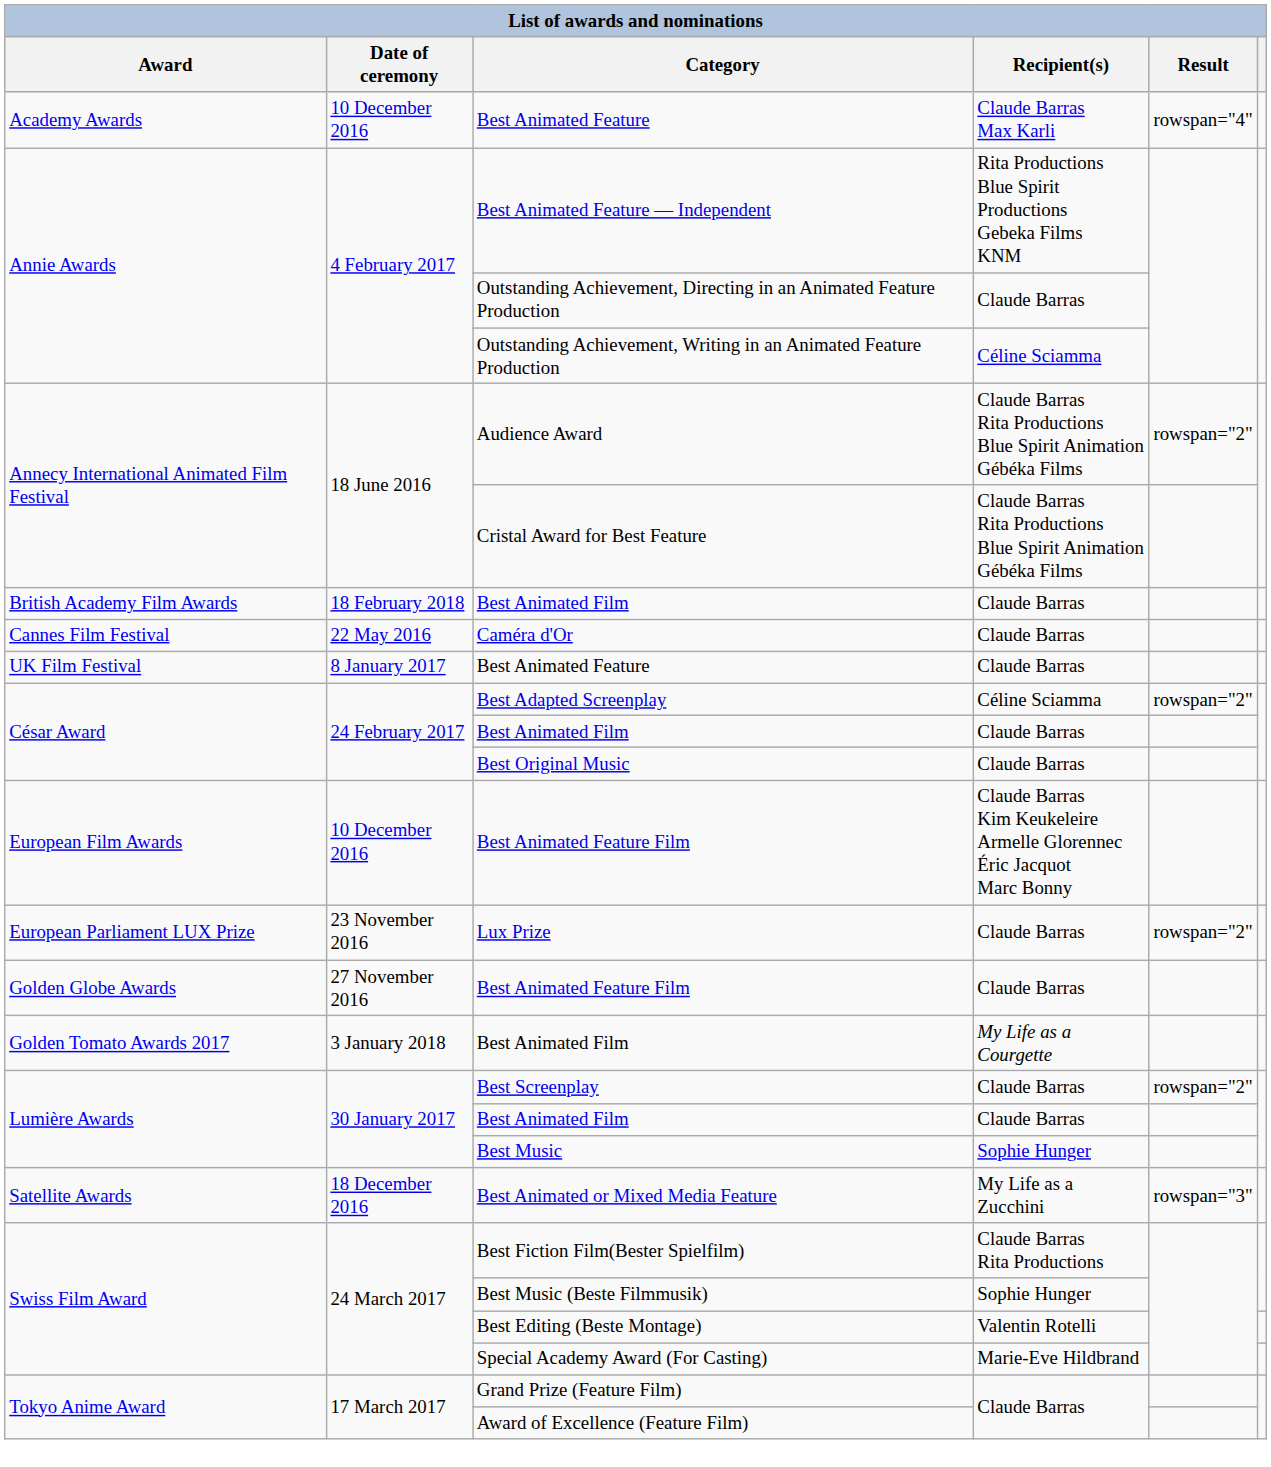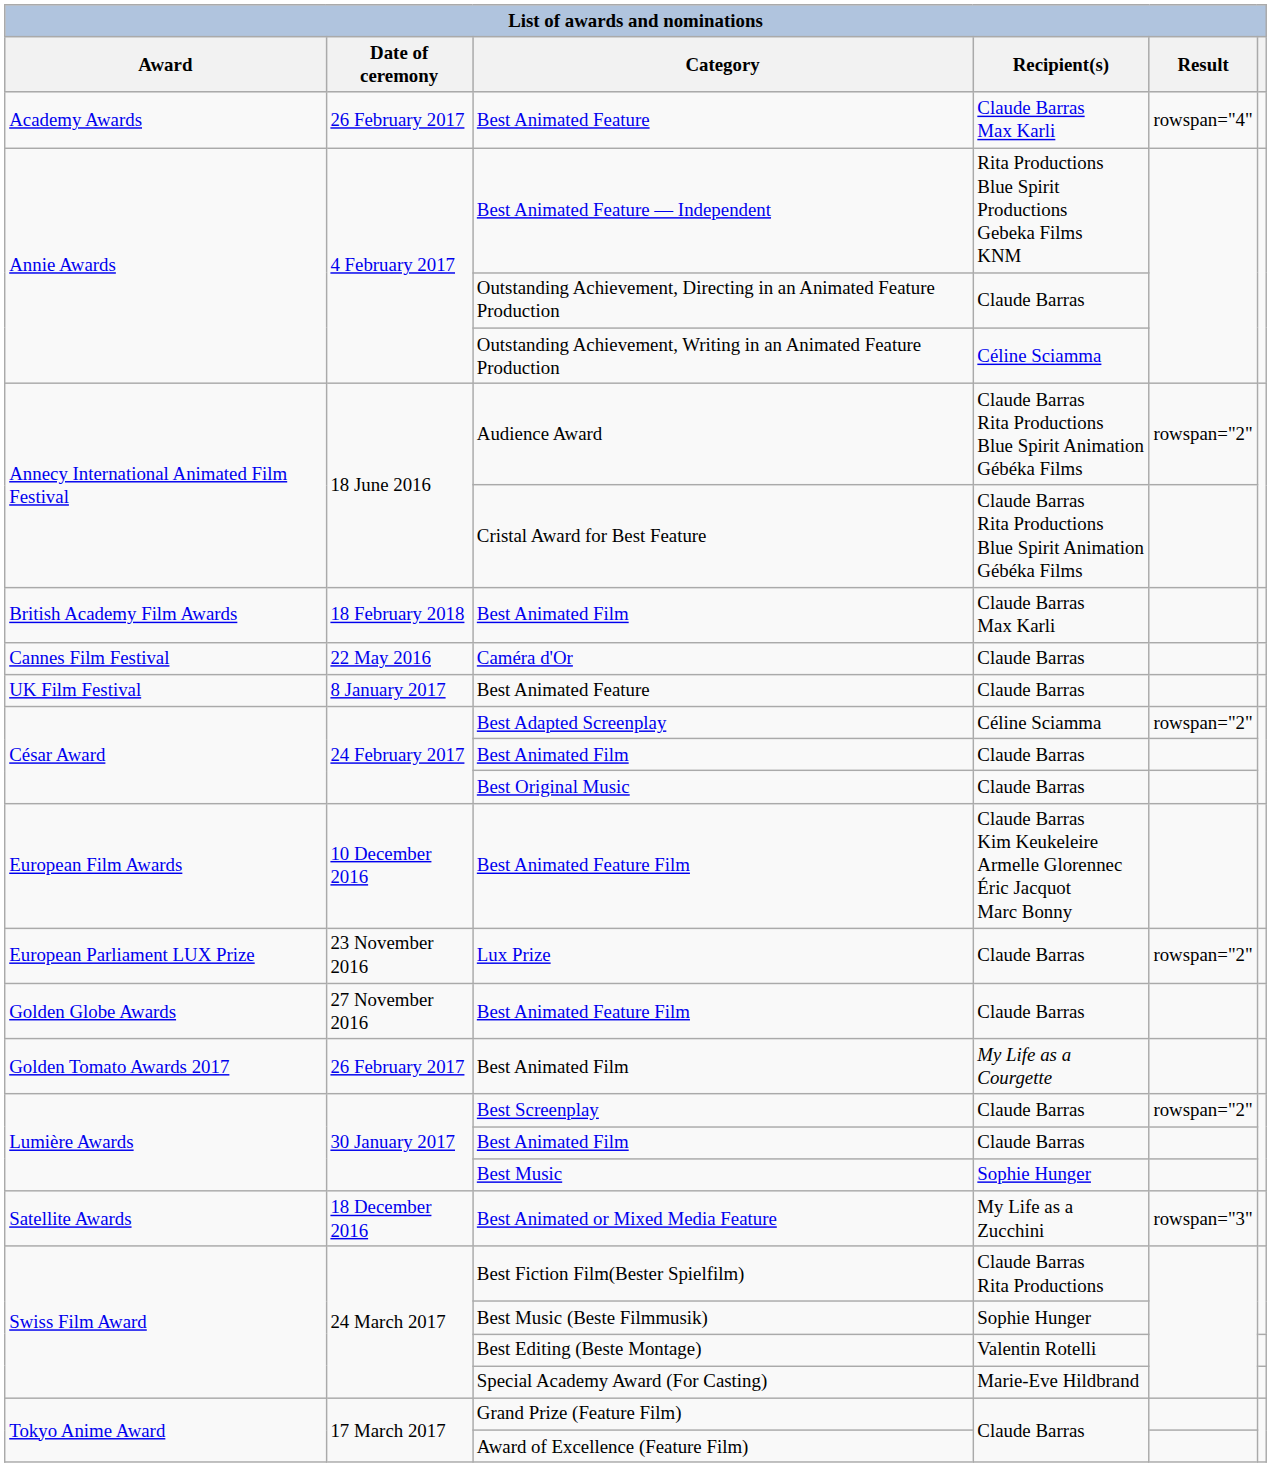(381, 119) 10 December 2016 -> (397, 119) 26 February 2017
(1031, 602) Claude Barras -> (1031, 614) Claude Barras Max Karli
(388, 1043) 3 January 2018 -> (397, 1066) 26 February 2017
